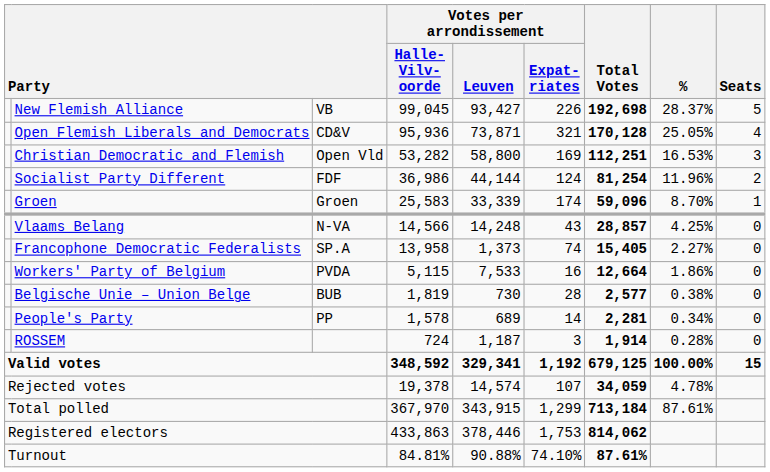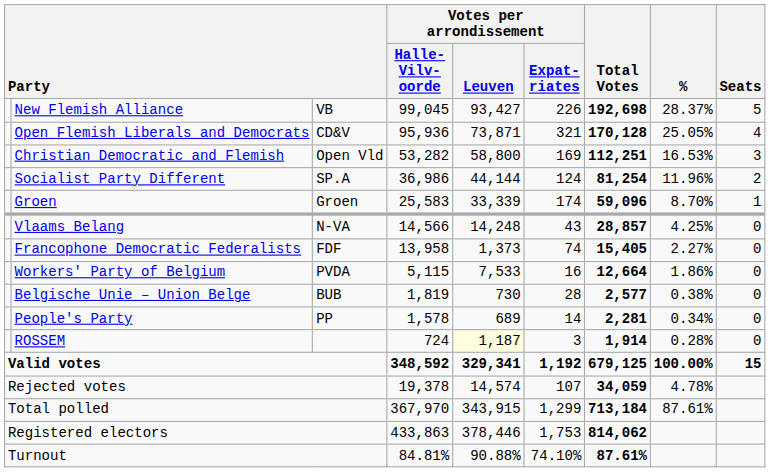(329, 179) FDF -> (333, 179) SP.A
(333, 250) SP.A -> (329, 250) FDF
(500, 341) no background -> (500, 341) lightyellow background
